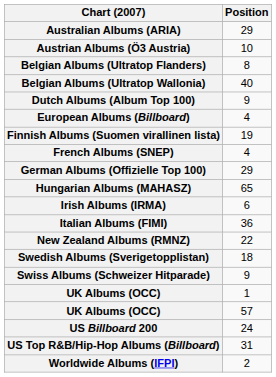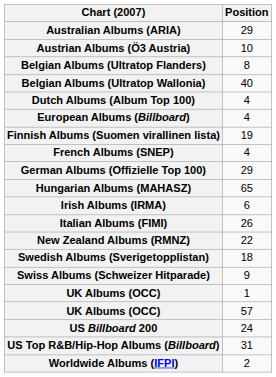(247, 100) 9 -> (247, 100) 4
(247, 223) 36 -> (247, 223) 26
